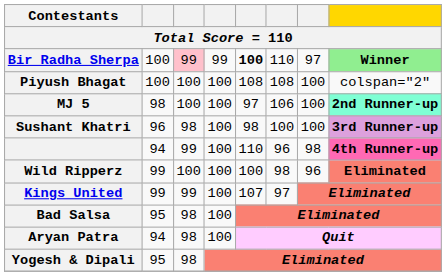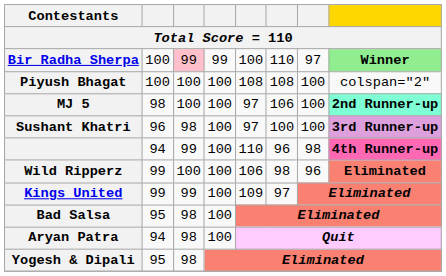(251, 60) bold -> (251, 60) normal
(251, 127) 98 -> (251, 127) 97
(251, 171) 100 -> (251, 171) 106
(251, 194) 107 -> (251, 194) 109
